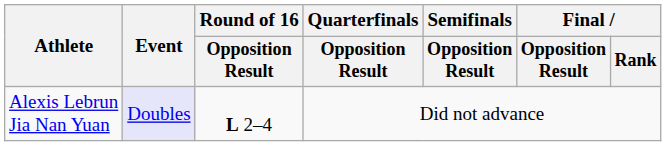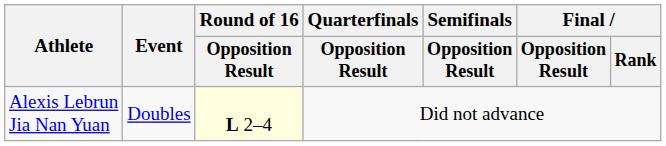(159, 113) lavender background -> (159, 113) no background
(249, 125) no background -> (249, 125) lightyellow background
